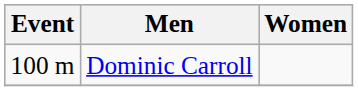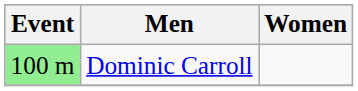(43, 64) no background -> (43, 64) lightgreen background
